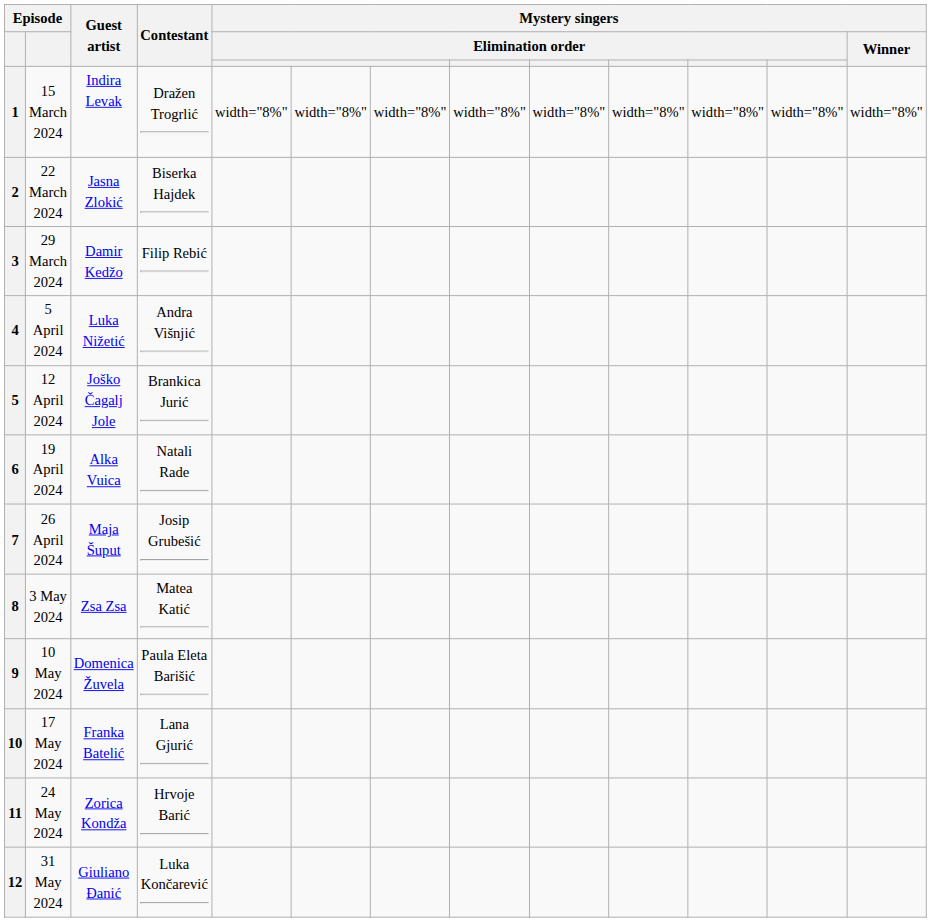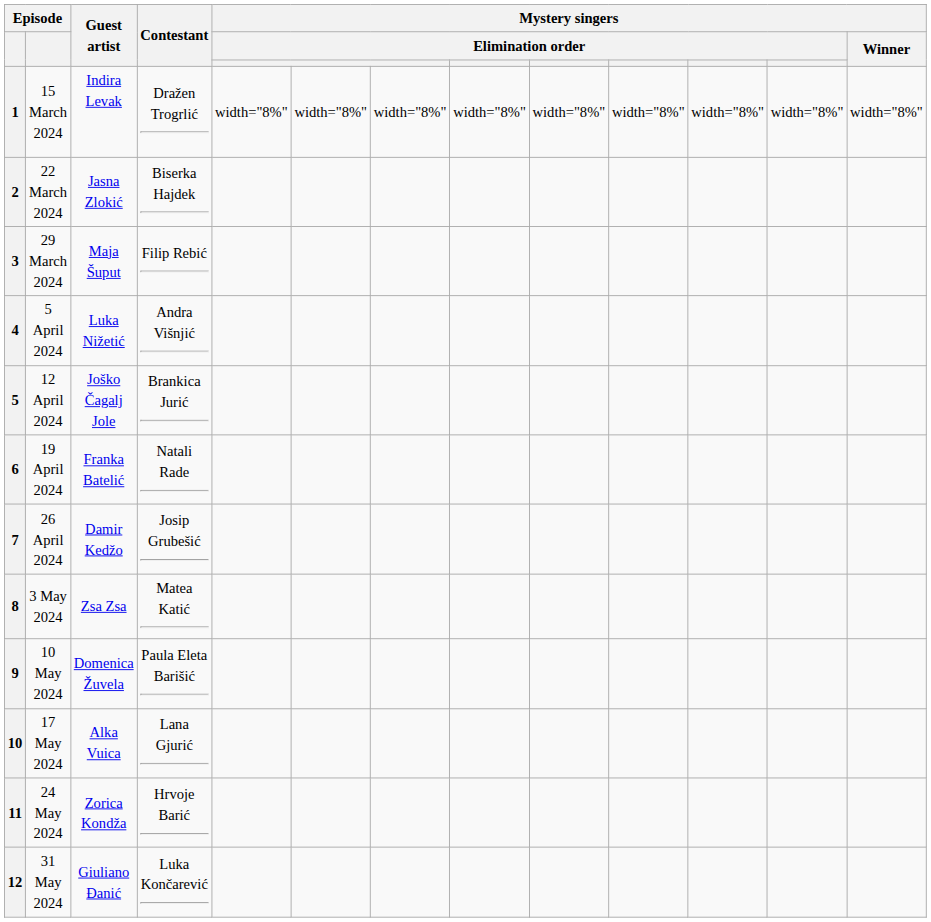(104, 261) Damir Kedžo -> (104, 261) Maja Šuput
(104, 470) Alka Vuica -> (104, 470) Franka Batelić
(104, 539) Maja Šuput -> (104, 539) Damir Kedžo
(104, 743) Franka Batelić -> (104, 743) Alka Vuica
